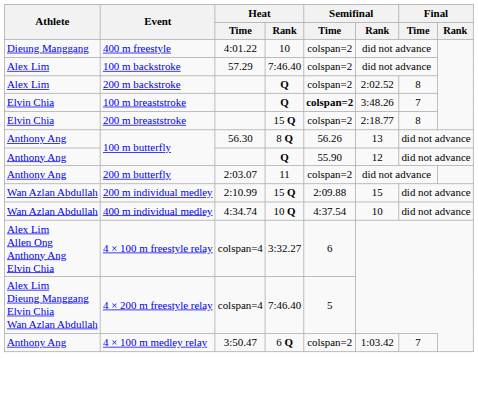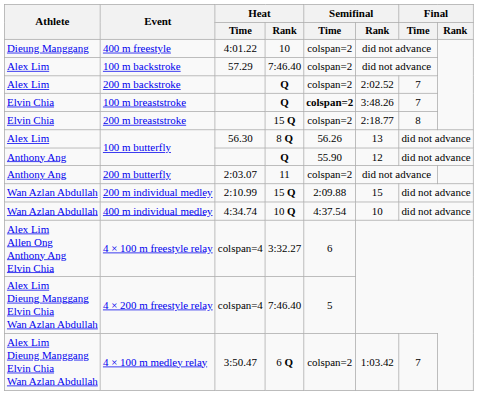(418, 85) 8 -> (418, 85) 7
(37, 139) Anthony Ang -> (28, 139) Alex Lim
(37, 343) Anthony Ang -> (52, 362) Alex Lim Dieung Manggang Elvin Chia Wan Azlan Abdullah
